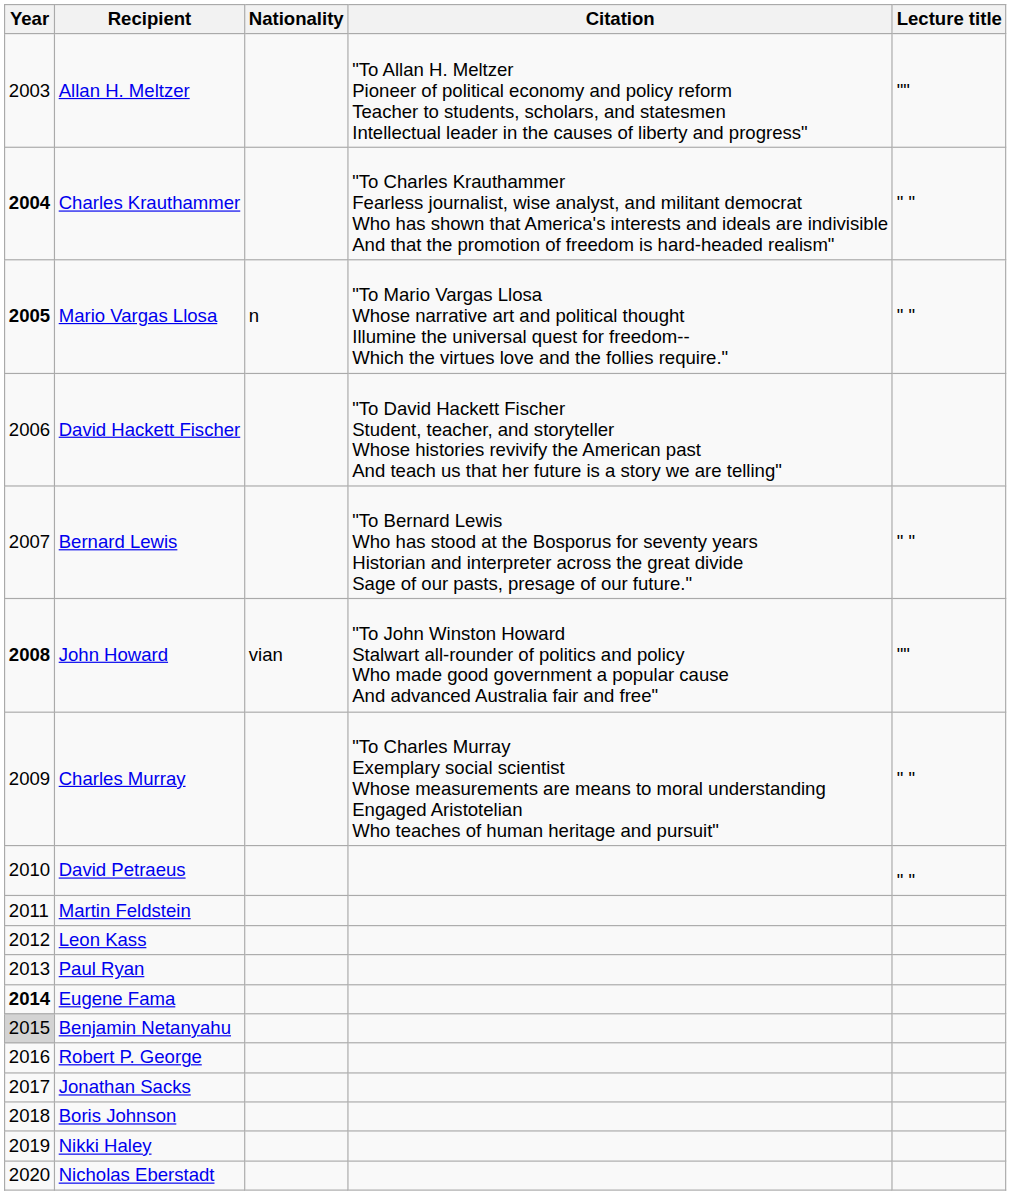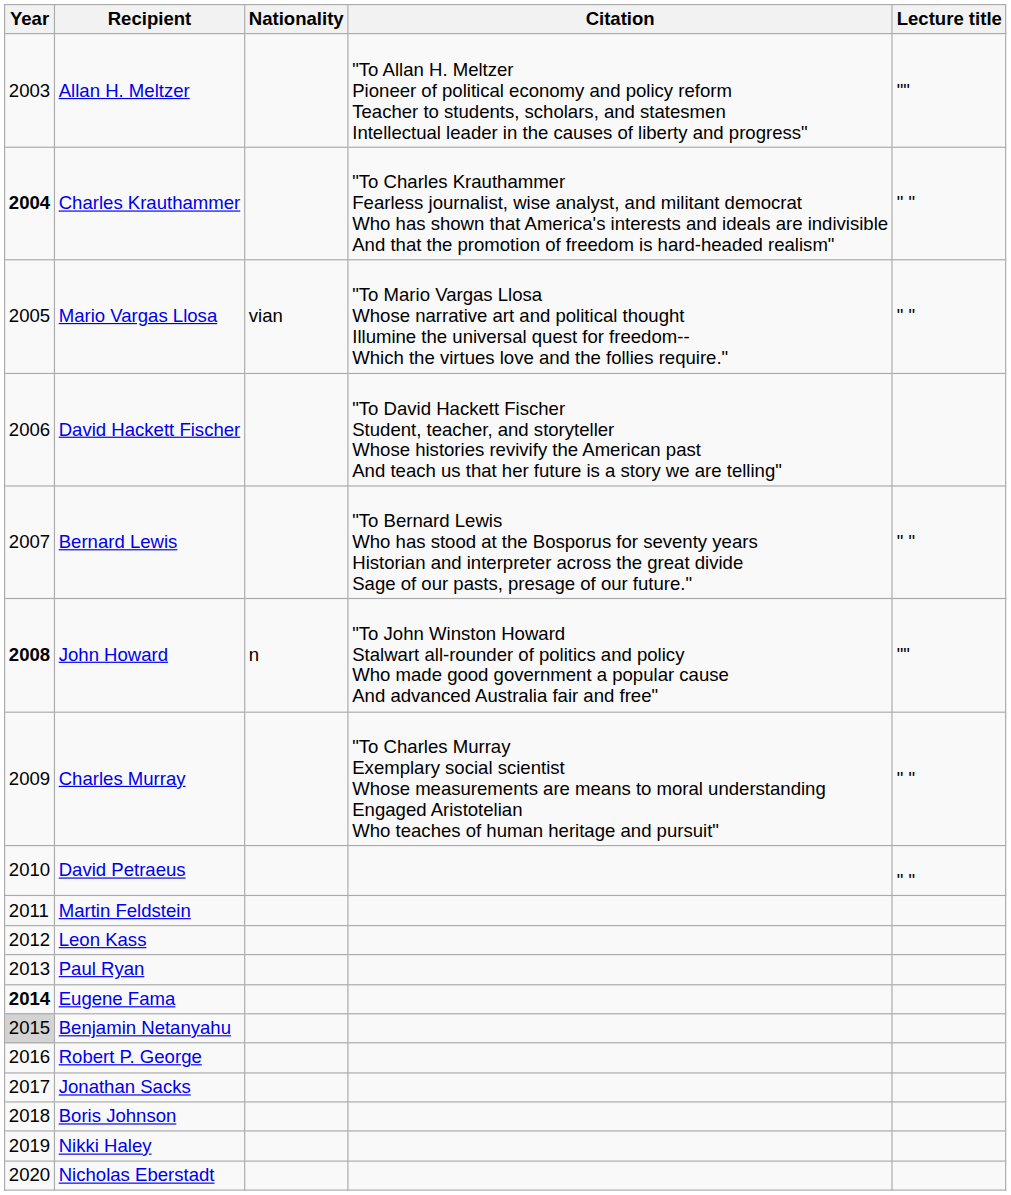(30, 316) bold -> (30, 316) normal
(254, 316) n -> (266, 316) vian
(266, 655) vian -> (254, 655) n
